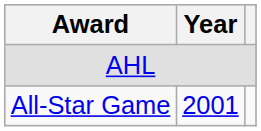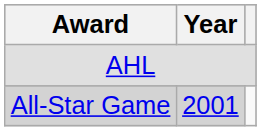(91, 105) no background -> (91, 105) lightgrey background
(210, 105) no background -> (210, 105) lightgrey background
